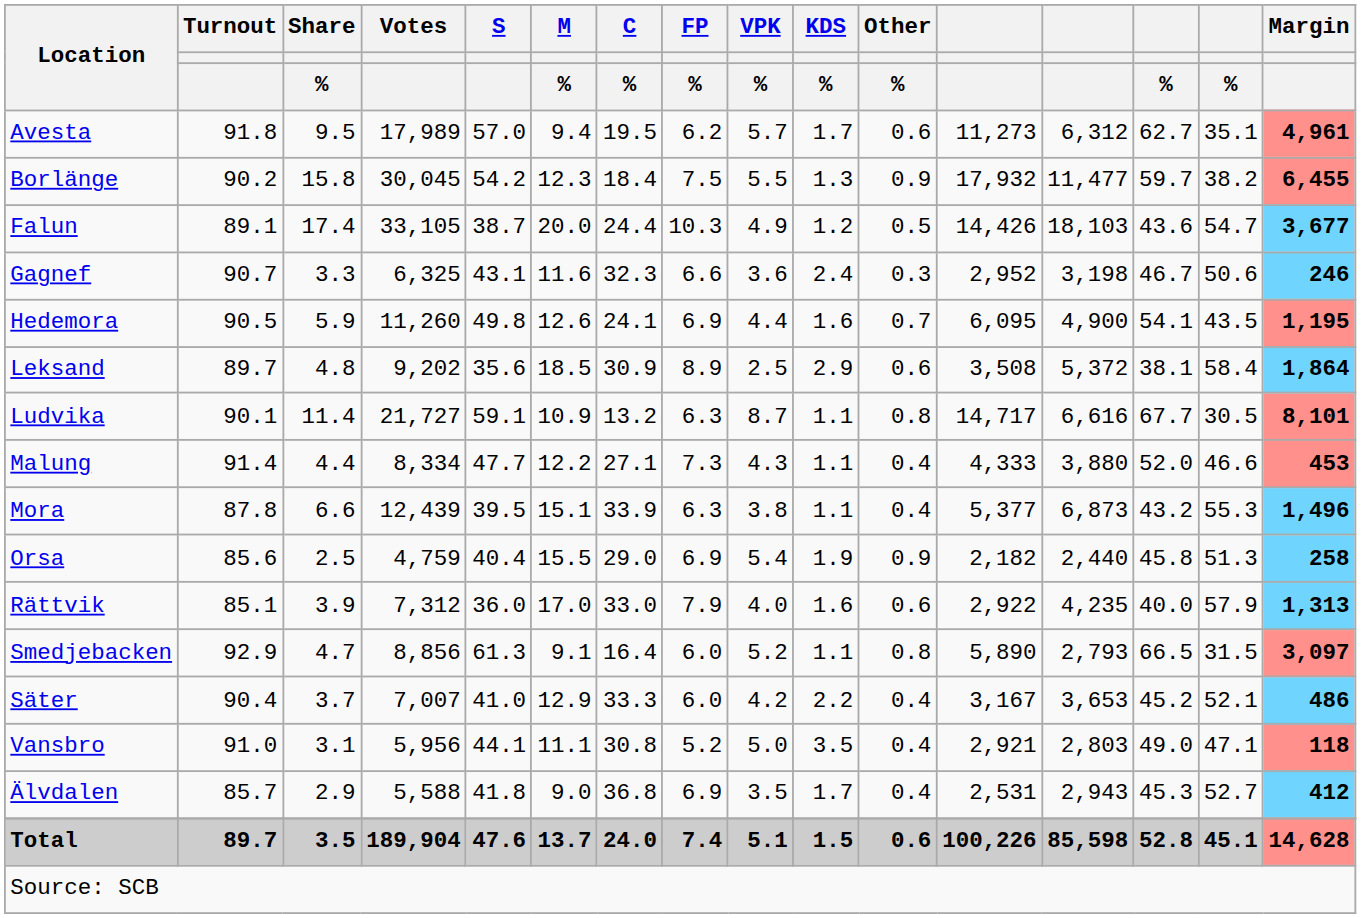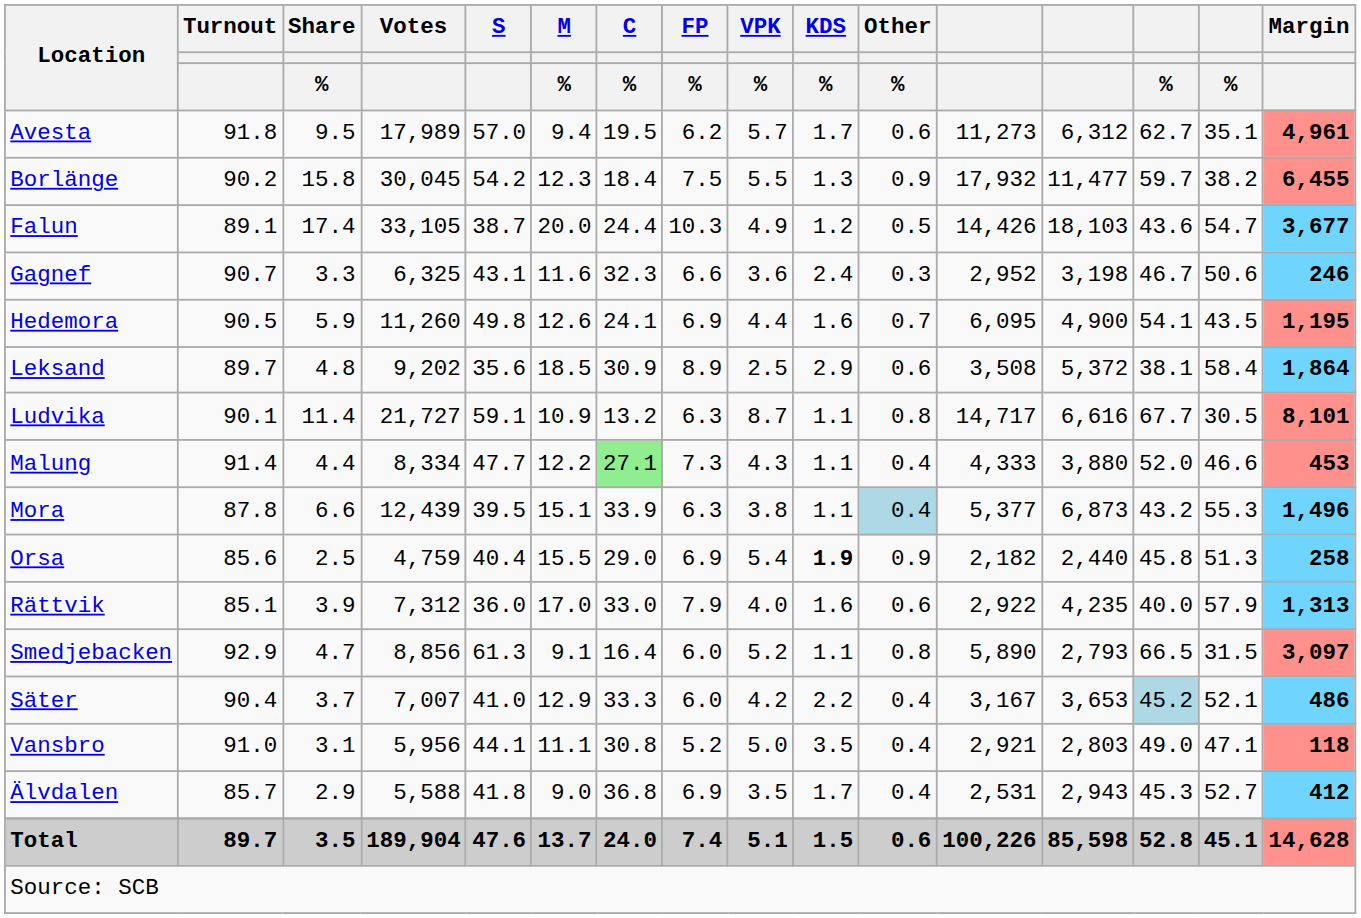(630, 465) no background -> (630, 465) lightgreen background
(911, 512) no background -> (911, 512) lightblue background
(833, 559) normal -> (833, 559) bold
(1166, 701) no background -> (1166, 701) lightblue background
